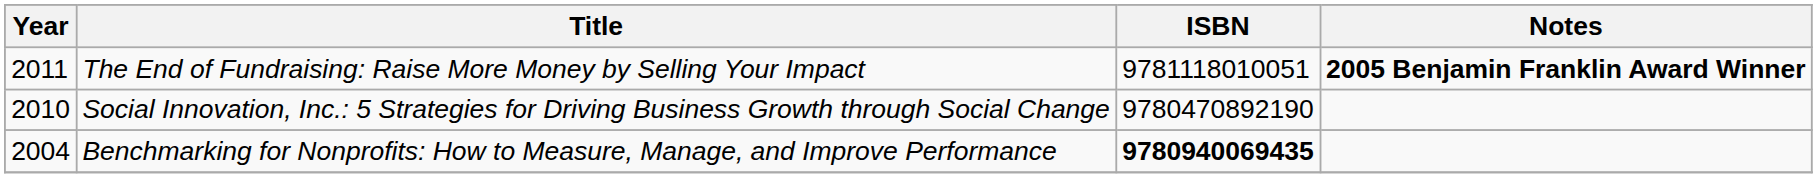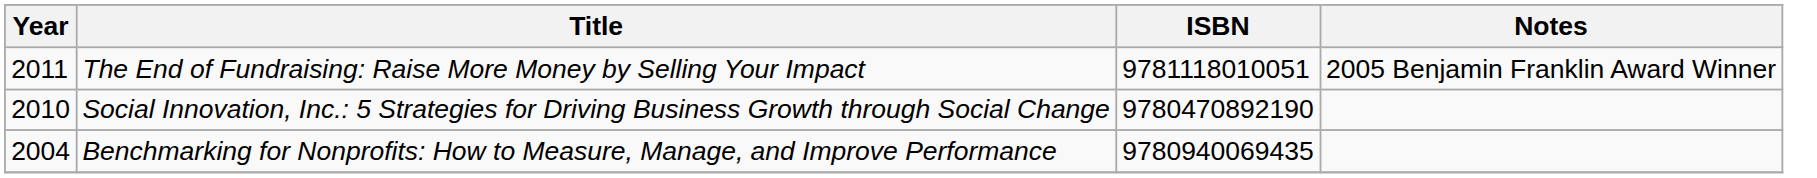(1566, 68) bold -> (1551, 68) normal
(1218, 152) bold -> (1218, 152) normal
